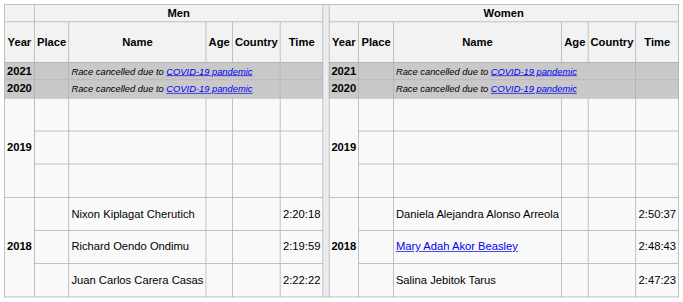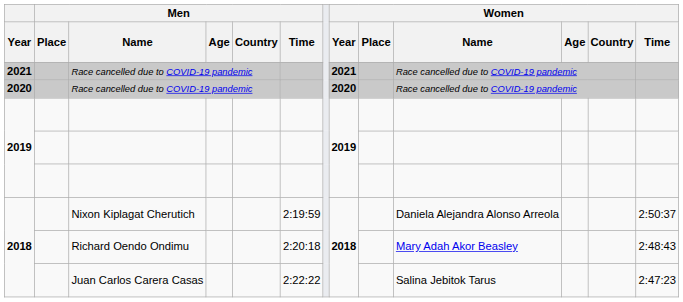(302, 214) 2:20:18 -> (302, 214) 2:19:59
(302, 247) 2:19:59 -> (302, 247) 2:20:18
